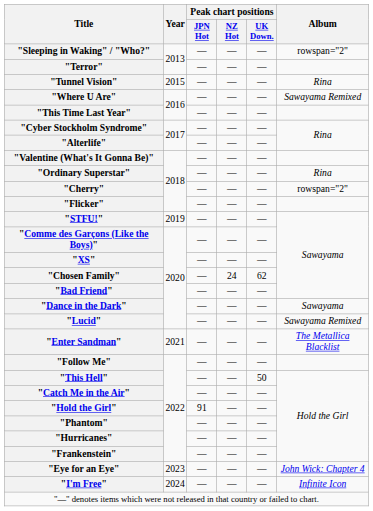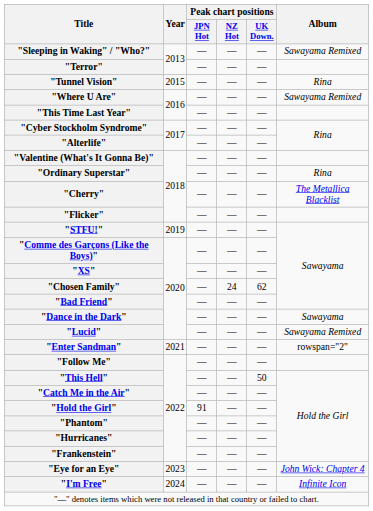(323, 51) rowspan="2" -> (323, 51) Sawayama Remixed
(323, 188) rowspan="2" -> (323, 194) The Metallica Blacklist
(323, 342) The Metallica Blacklist -> (323, 347) rowspan="2"
